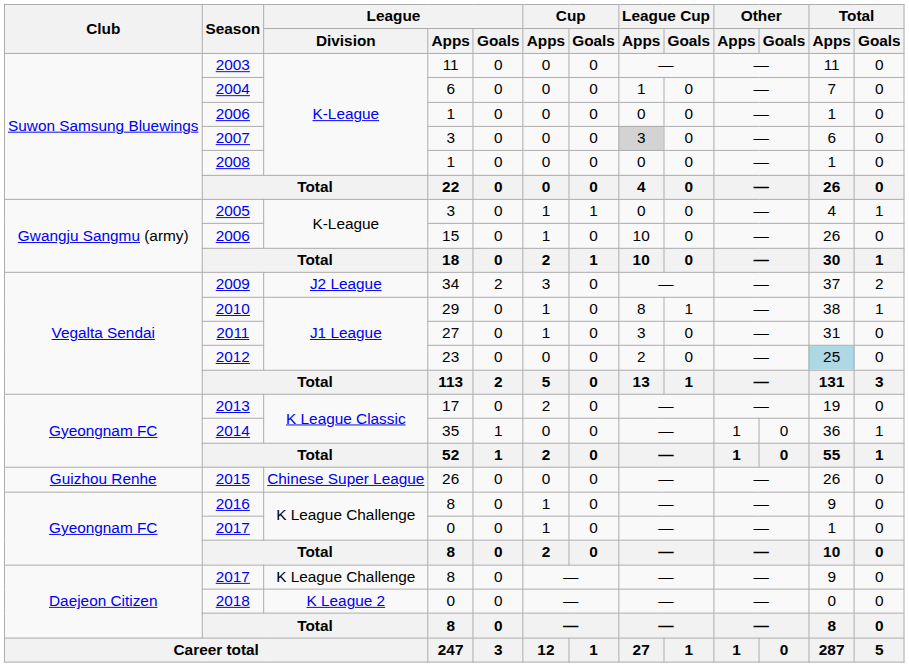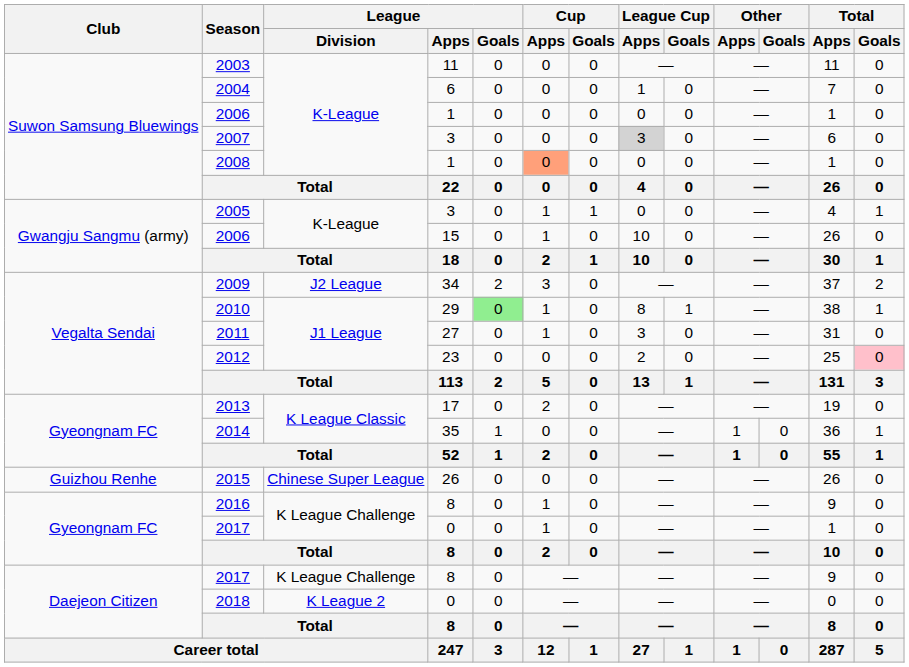(546, 162) no background -> (546, 162) lightsalmon background
(498, 308) no background -> (498, 308) lightgreen background
(832, 357) lightblue background -> (832, 357) no background
(879, 357) no background -> (879, 357) pink background
